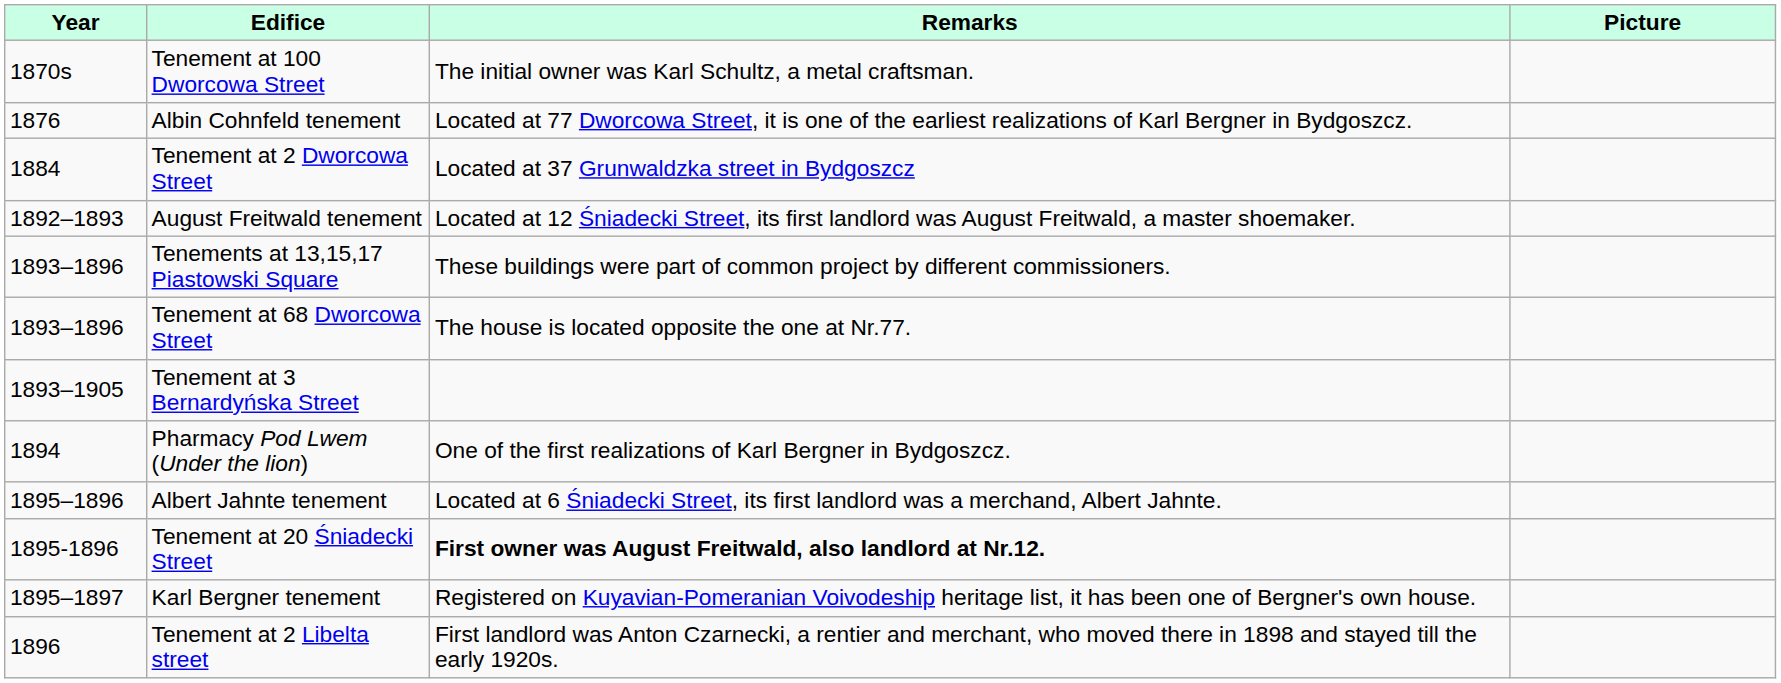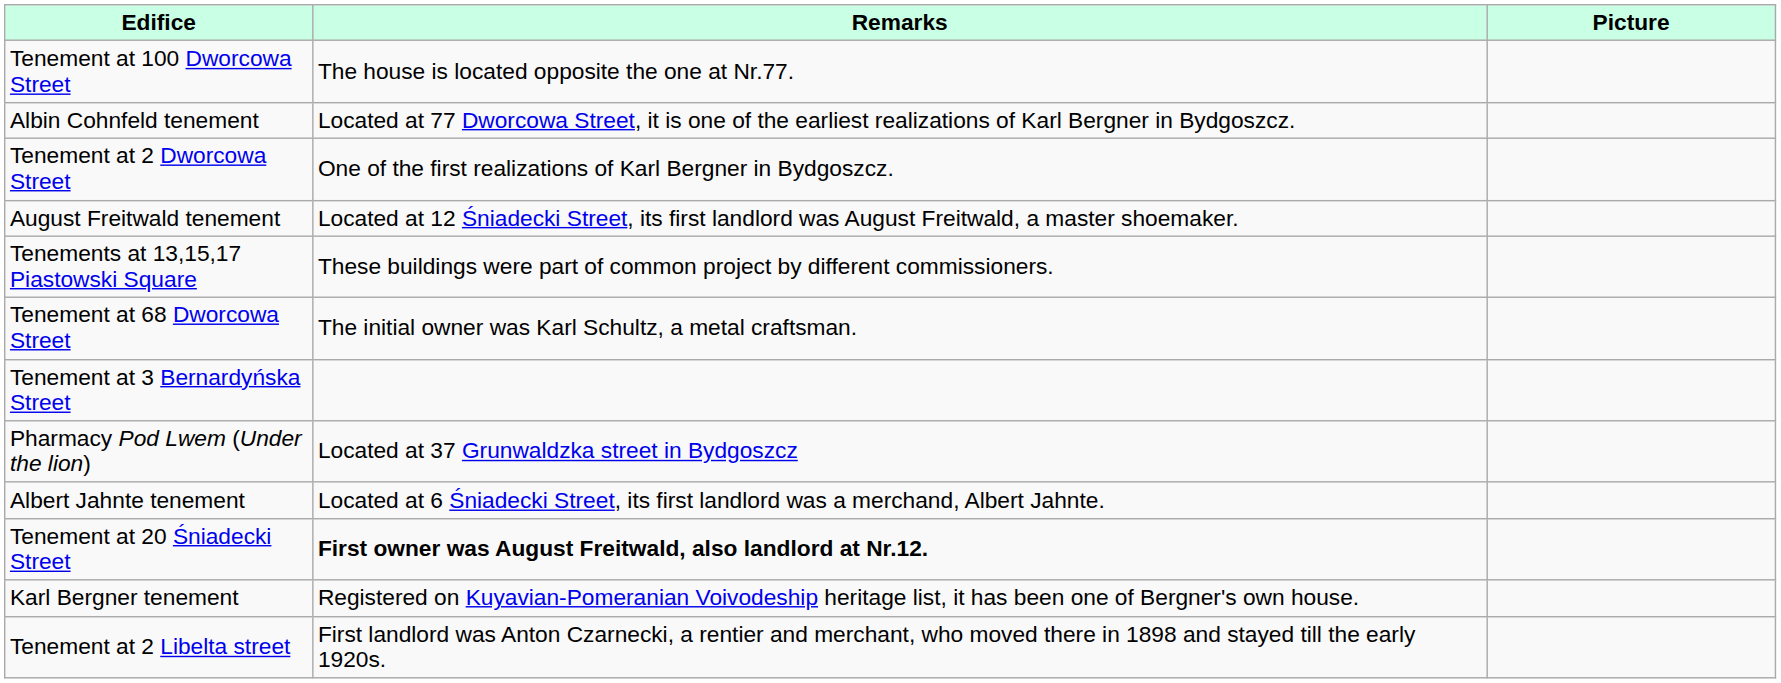- column: (76, 22)
(704, 71) The initial owner was Karl Schultz, a metal craftsman. -> (556, 71) The house is located opposite the one at Nr.77.
(675, 168) Located at 37 Grunwaldzka street in Bydgoszcz -> (606, 168) One of the first realizations of Karl Bergner in Bydgoszcz.
(673, 328) The house is located opposite the one at Nr.77. -> (587, 328) The initial owner was Karl Schultz, a metal craftsman.
(723, 451) One of the first realizations of Karl Bergner in Bydgoszcz. -> (558, 451) Located at 37 Grunwaldzka street in Bydgoszcz
